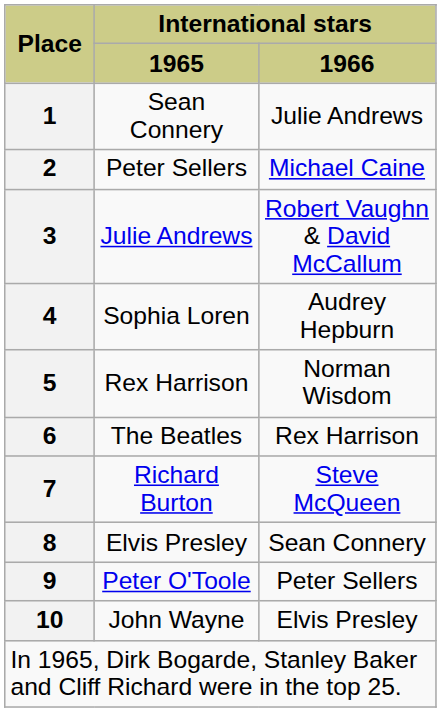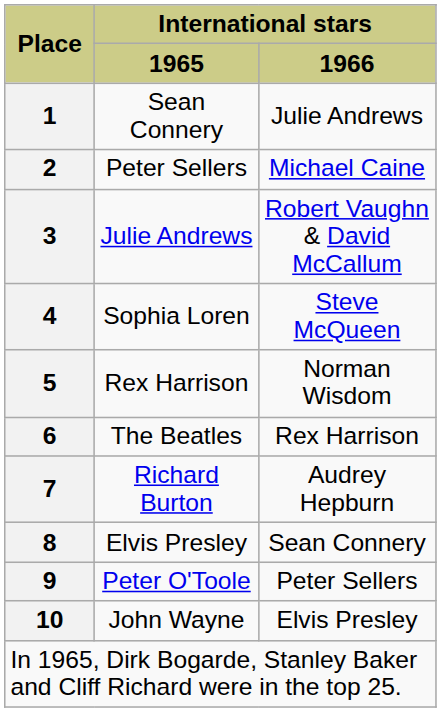(347, 316) Audrey Hepburn -> (347, 316) Steve McQueen
(347, 489) Steve McQueen -> (347, 489) Audrey Hepburn
